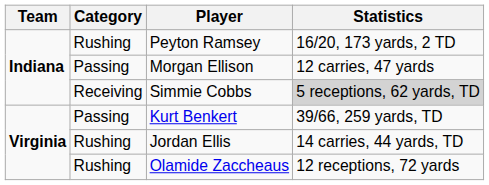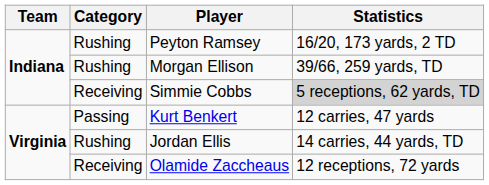(101, 67) Passing -> (102, 67) Rushing
(365, 67) 12 carries, 47 yards -> (369, 67) 39/66, 259 yards, TD
(369, 117) 39/66, 259 yards, TD -> (365, 117) 12 carries, 47 yards
(102, 166) Rushing -> (108, 166) Receiving
